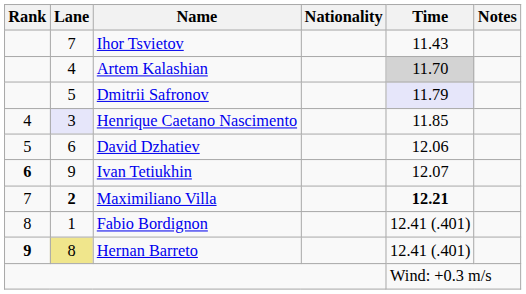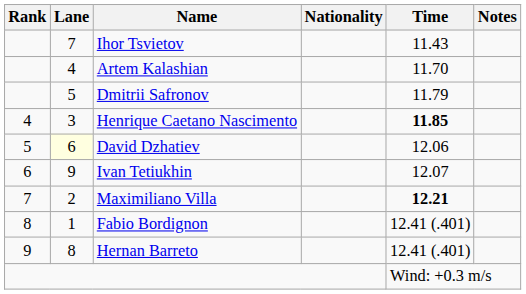(430, 69) lightgrey background -> (430, 69) no background
(430, 95) lavender background -> (430, 95) no background
(72, 120) lavender background -> (72, 120) no background
(430, 120) normal -> (430, 120) bold
(72, 146) no background -> (72, 146) lightyellow background
(27, 172) bold -> (27, 172) normal
(72, 198) bold -> (72, 198) normal
(27, 250) bold -> (27, 250) normal
(72, 250) khaki background -> (72, 250) no background
